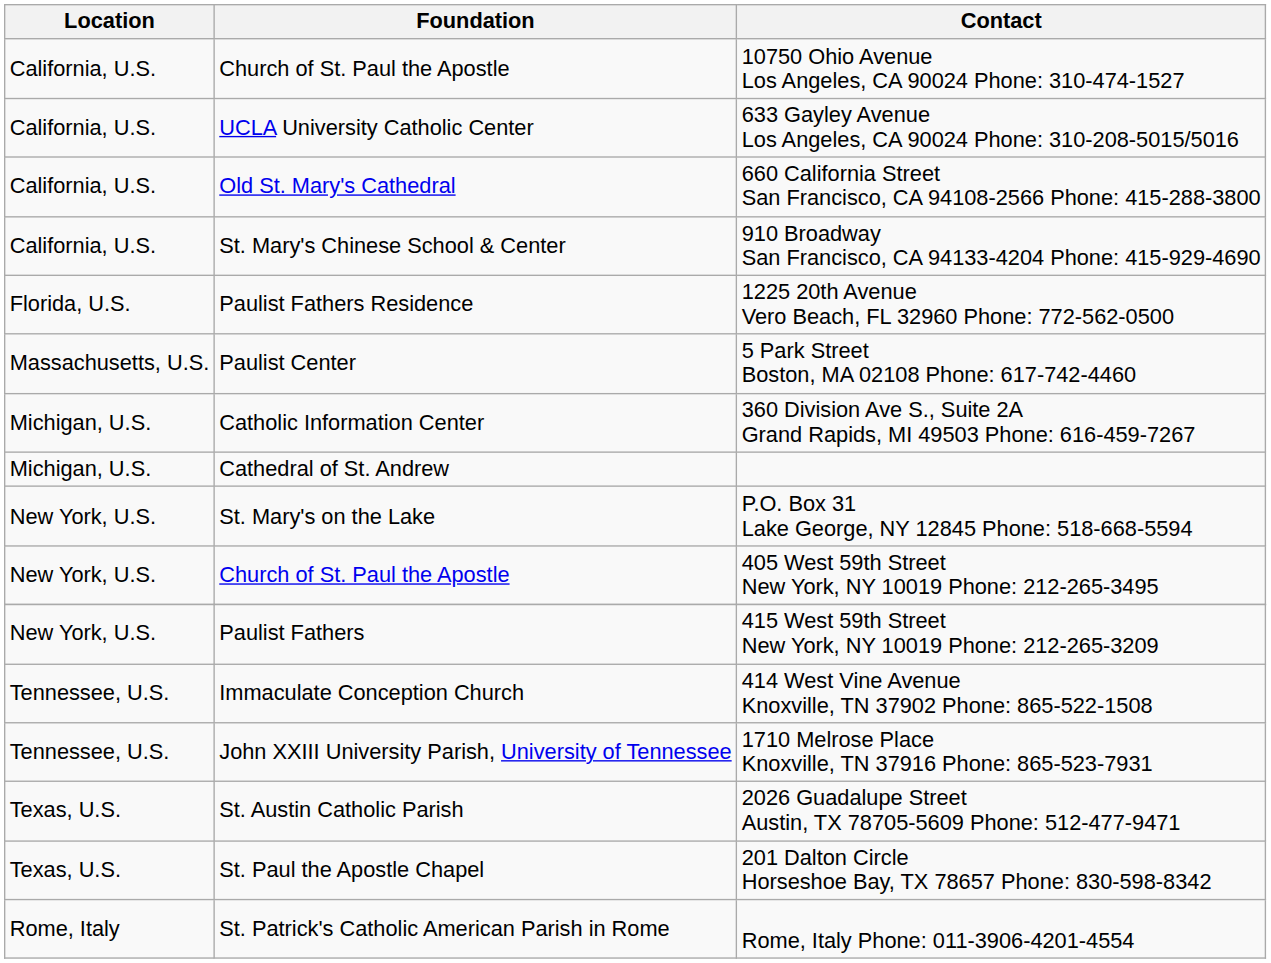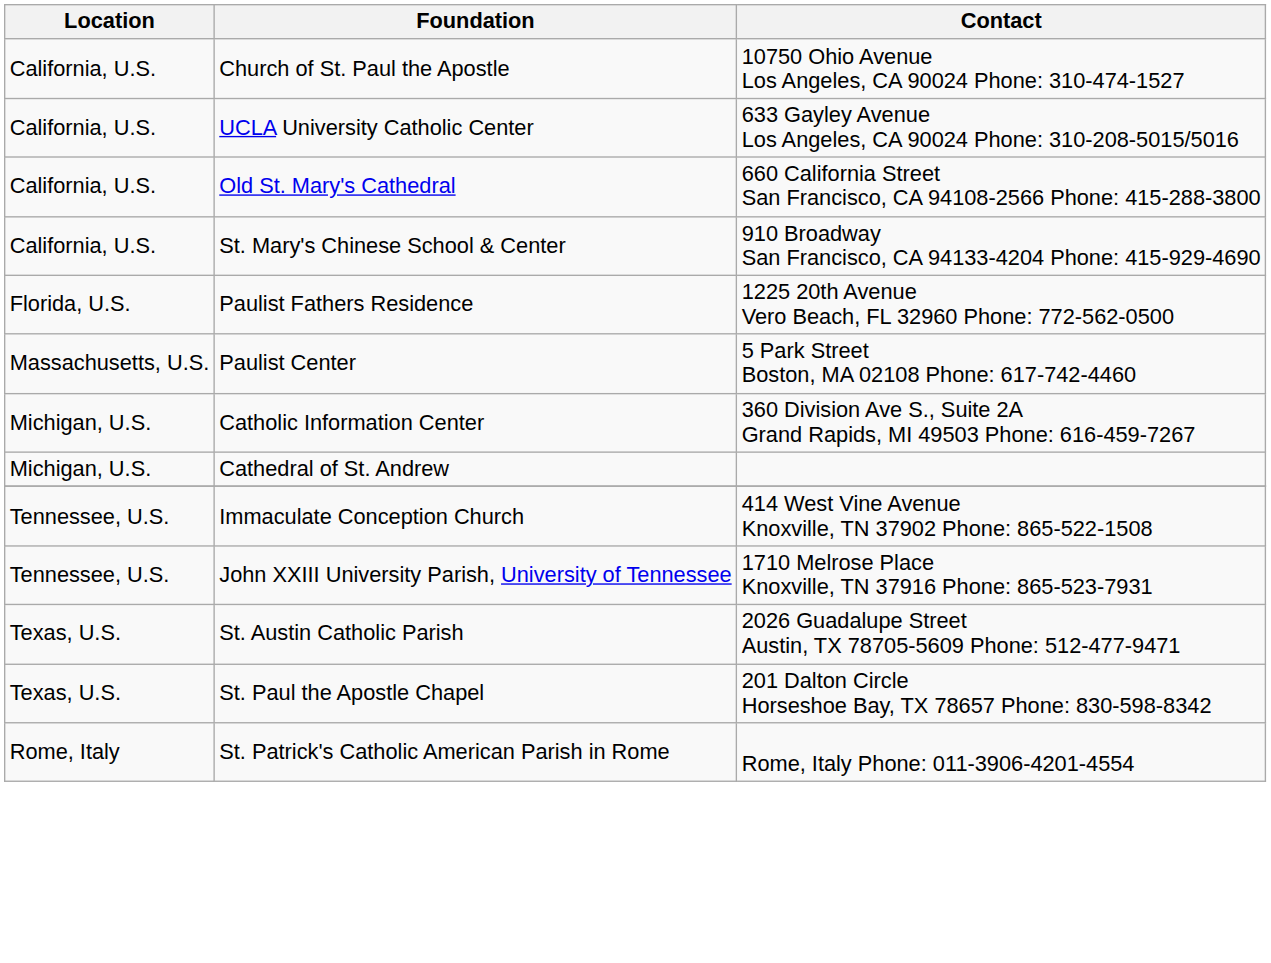- row: (327, 515)
- row: (364, 574)
- row: (292, 633)
